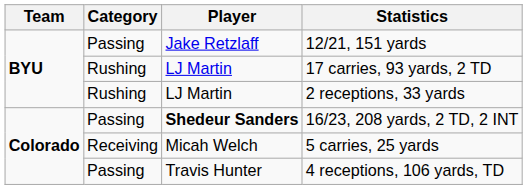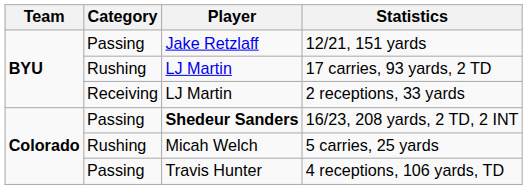(117, 94) Rushing -> (123, 94) Receiving
(123, 145) Receiving -> (117, 145) Rushing
